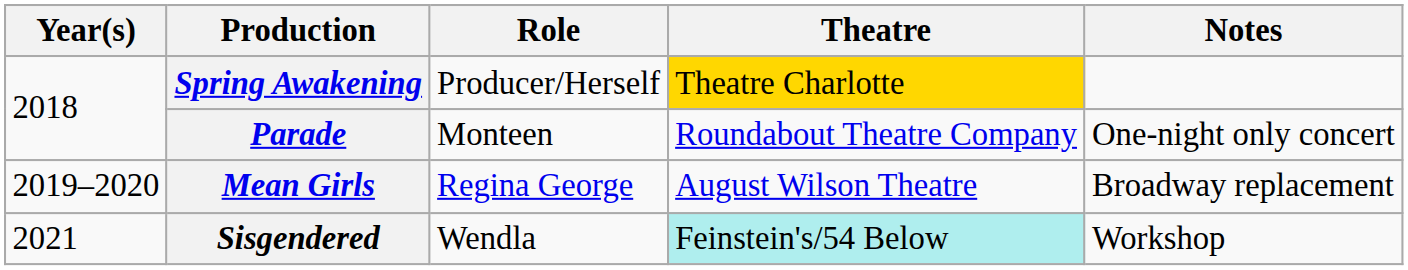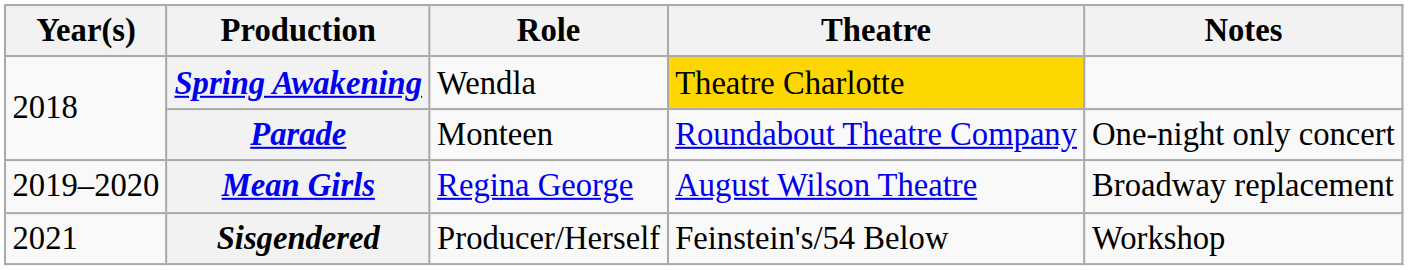(549, 82) Producer/Herself -> (487, 82) Wendla
(487, 237) Wendla -> (549, 237) Producer/Herself
(812, 237) paleturquoise background -> (812, 237) no background
